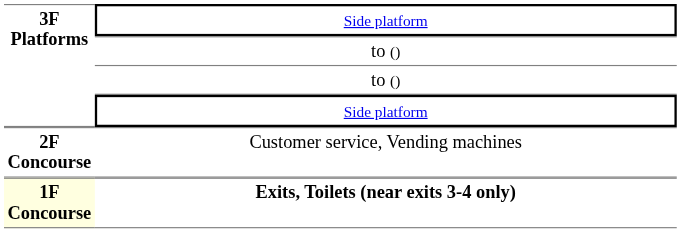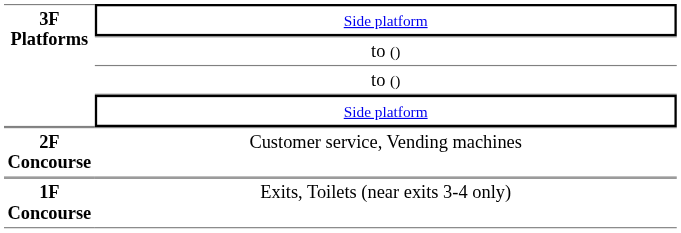(49, 202) lightyellow background -> (49, 202) no background
(386, 192) bold -> (386, 192) normal
